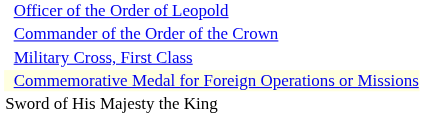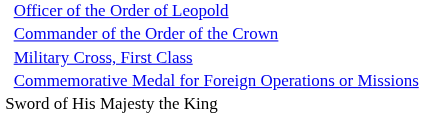(212, 80) lightyellow background -> (212, 80) no background
